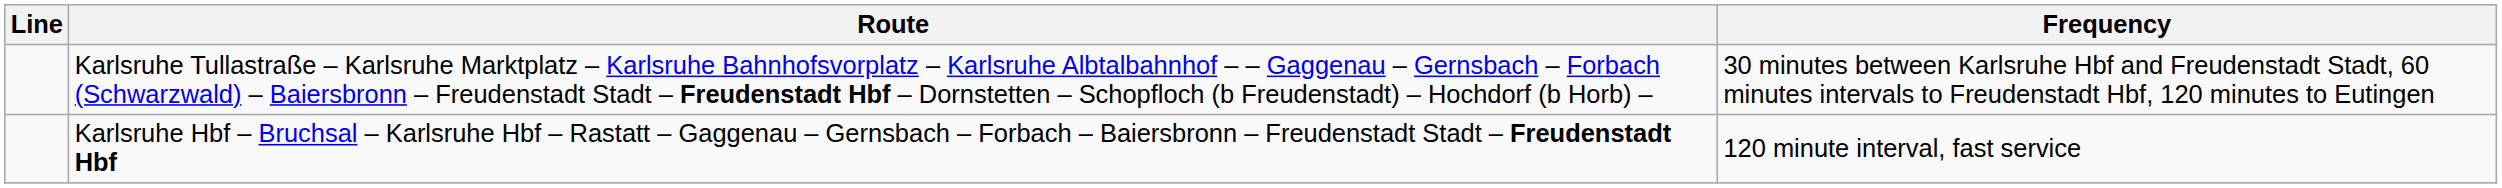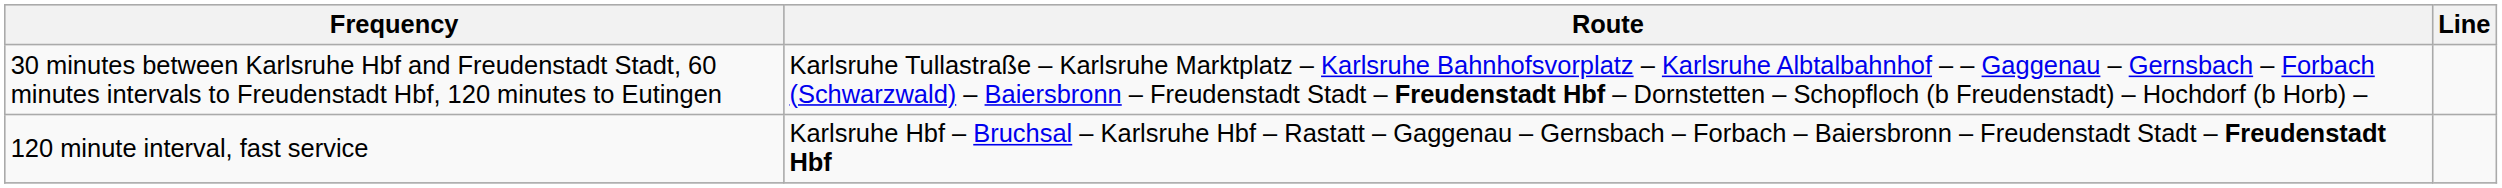columns swapped: (37, 24) <-> (2107, 24)
